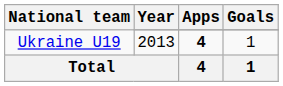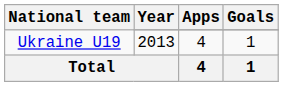(201, 43) bold -> (201, 43) normal
